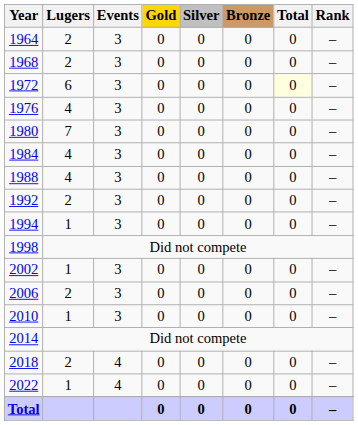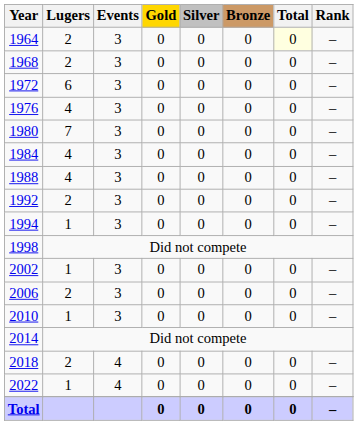(293, 39) no background -> (293, 39) lightyellow background
(293, 85) lightyellow background -> (293, 85) no background
